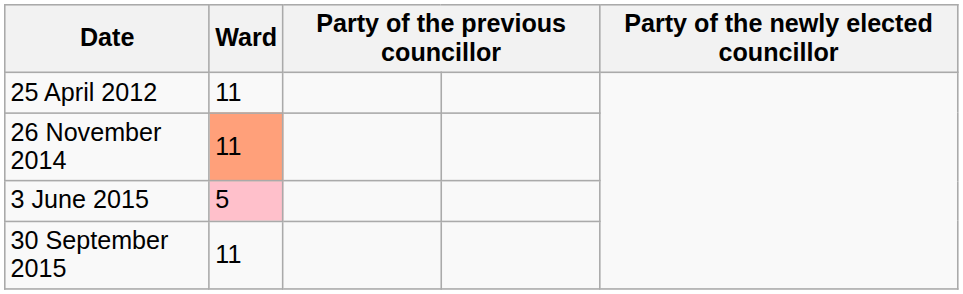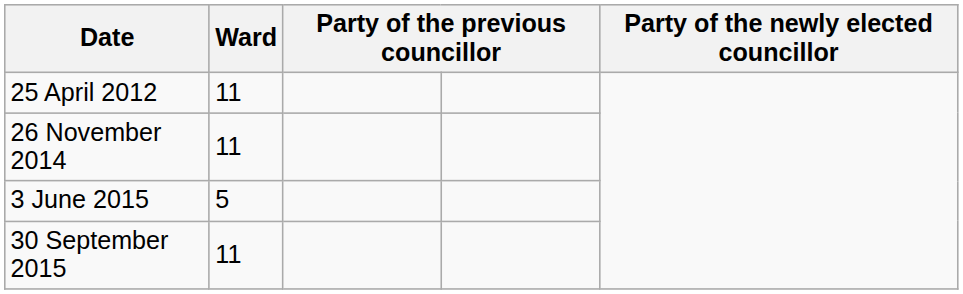(228, 146) lightsalmon background -> (228, 146) no background
(222, 200) pink background -> (222, 200) no background
